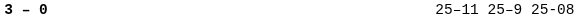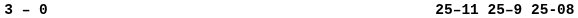(505, 10) normal -> (505, 10) bold
